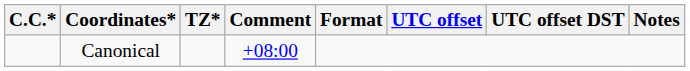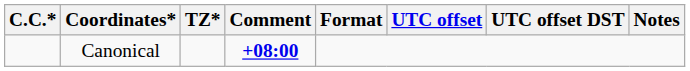(270, 50) normal -> (270, 50) bold
